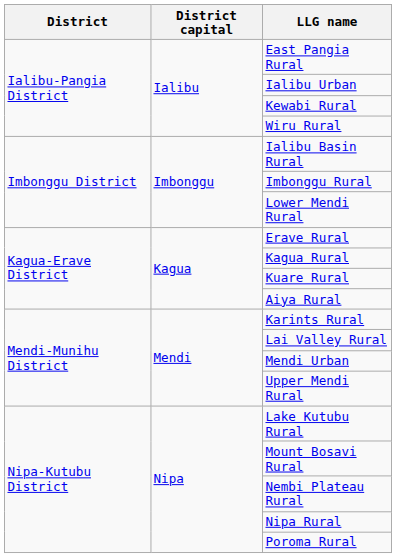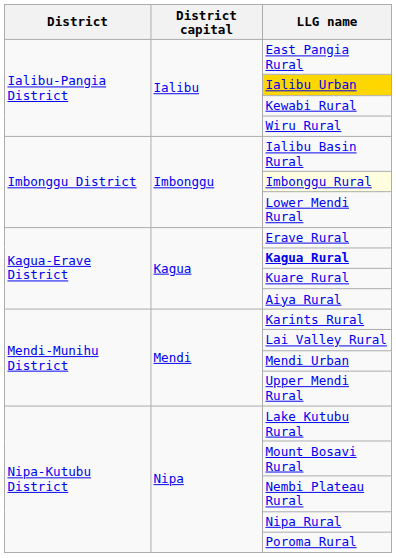(311, 85) no background -> (311, 85) gold background
(319, 182) no background -> (319, 182) lightyellow background
(307, 258) normal -> (307, 258) bold
